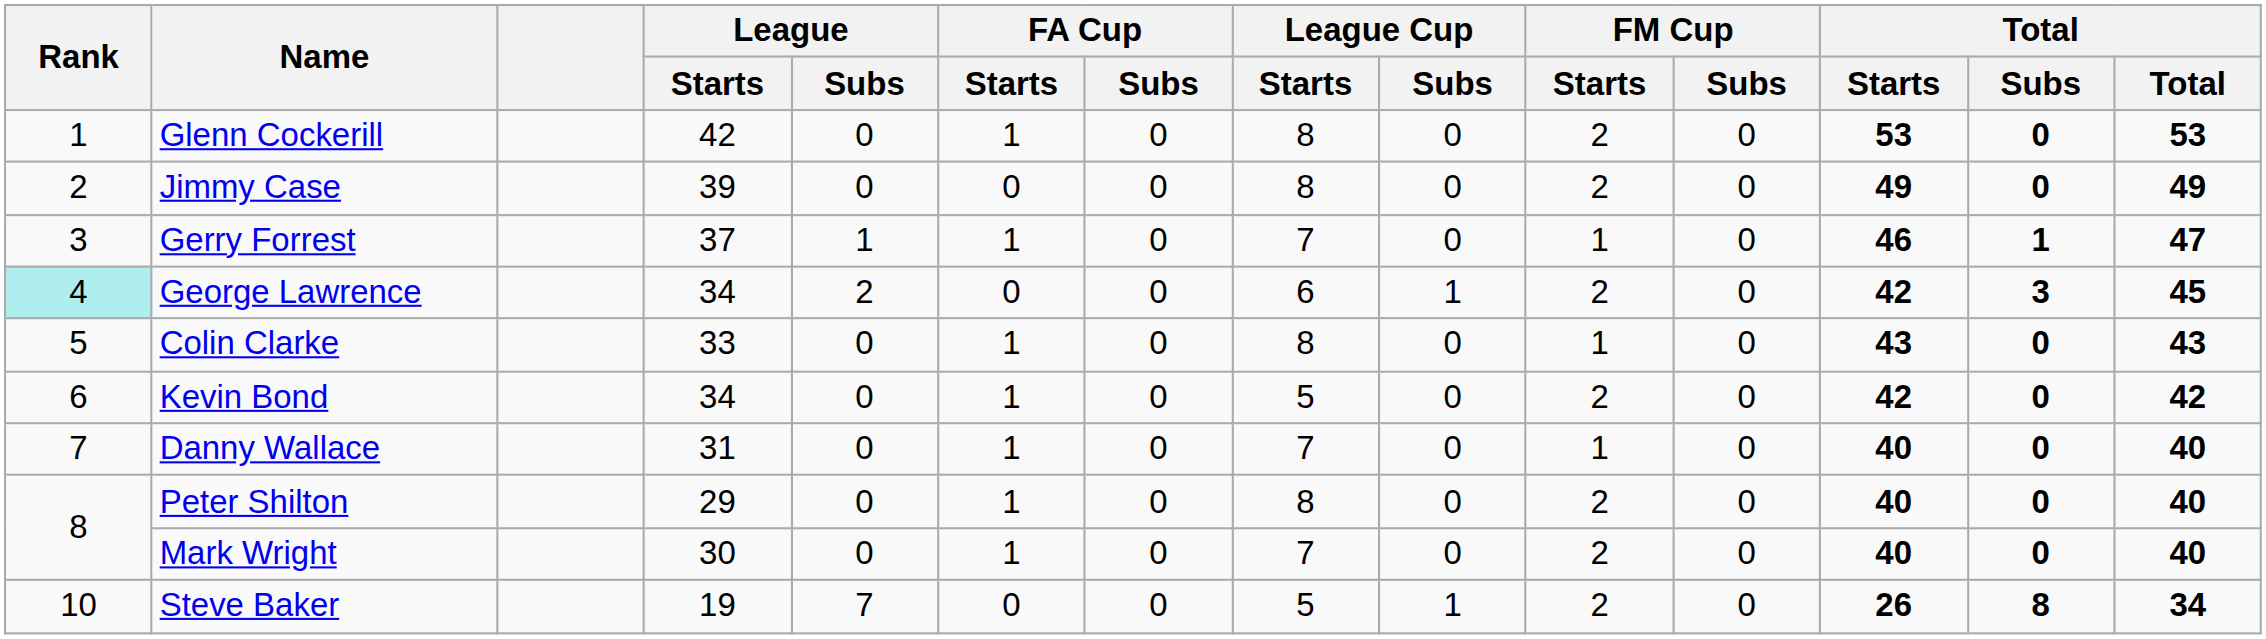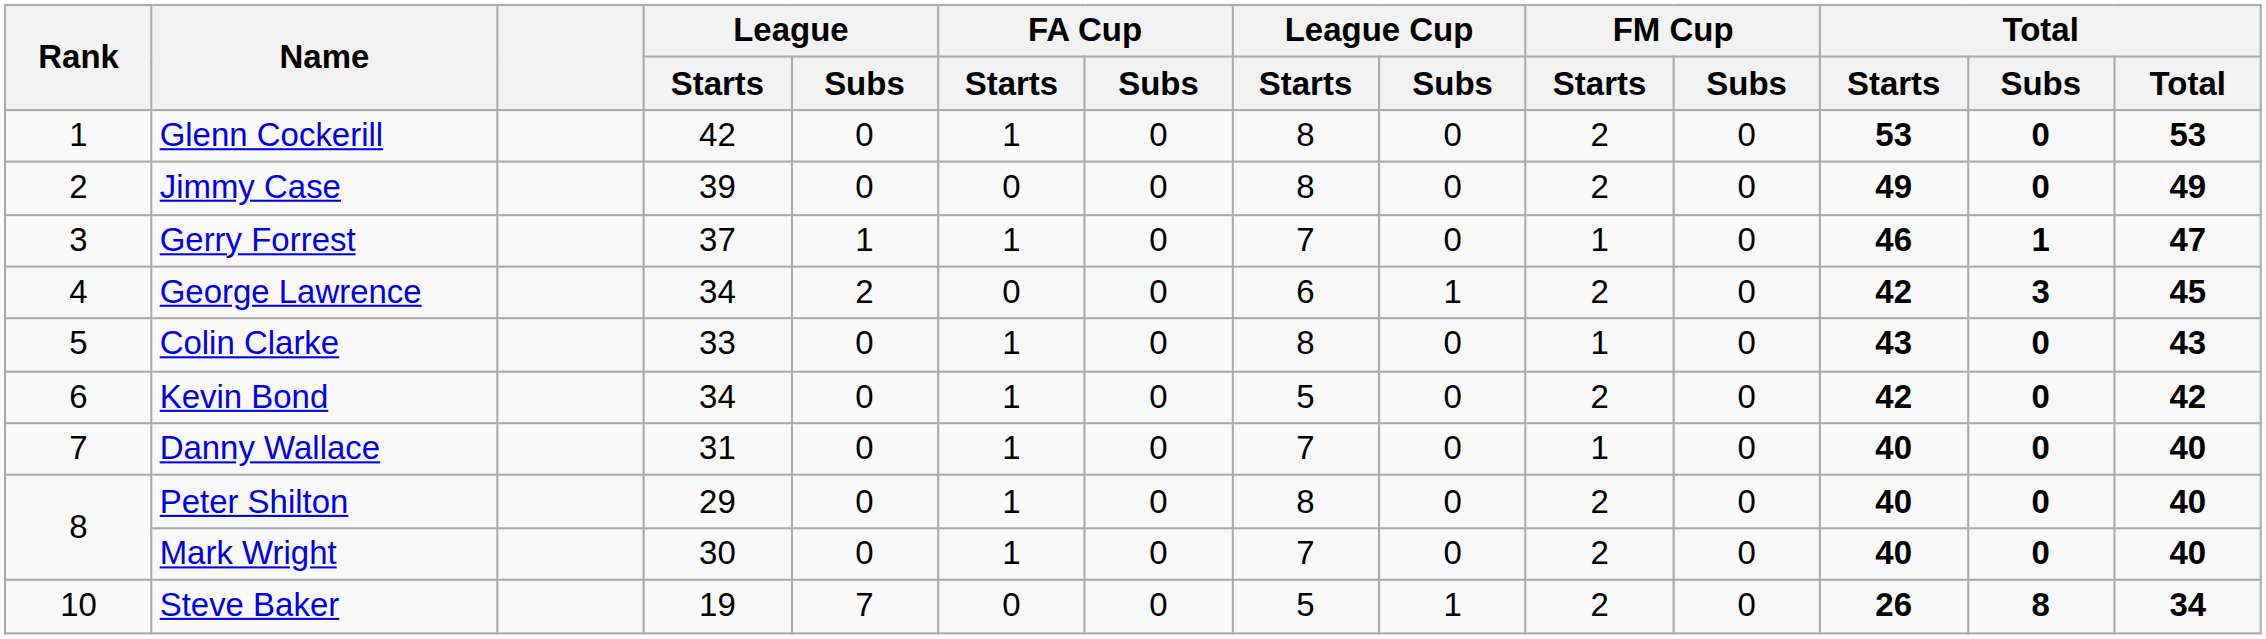(79, 291) paleturquoise background -> (79, 291) no background
